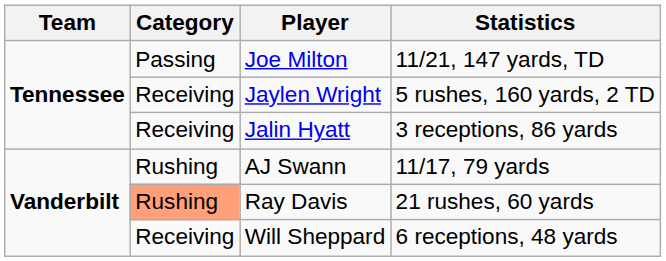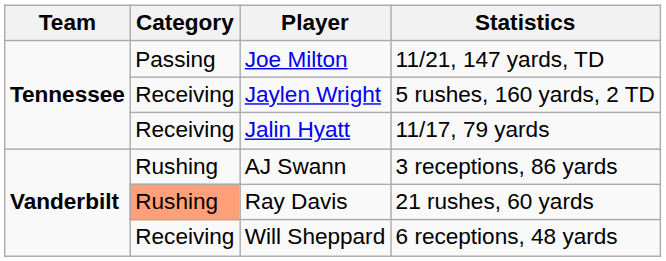(507, 130) 3 receptions, 86 yards -> (473, 130) 11/17, 79 yards
(473, 166) 11/17, 79 yards -> (507, 166) 3 receptions, 86 yards
